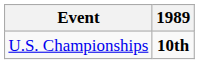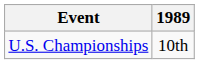(173, 44) bold -> (173, 44) normal
